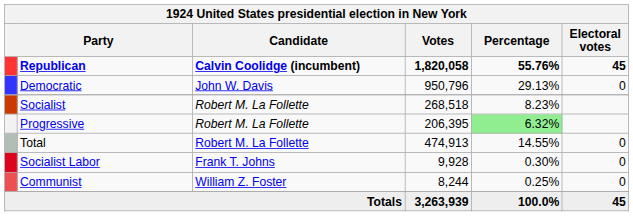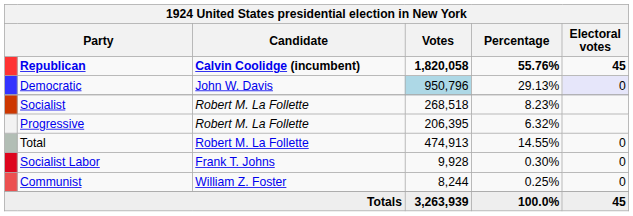(446, 86) no background -> (446, 86) lightblue background
(622, 86) no background -> (622, 86) lavender background
(542, 124) lightgreen background -> (542, 124) no background
